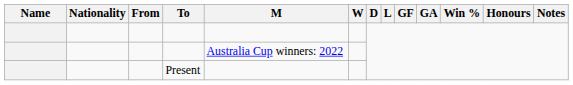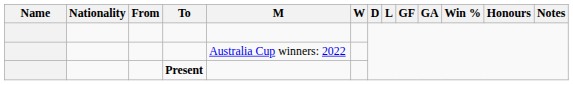(183, 70) normal -> (184, 70) bold
